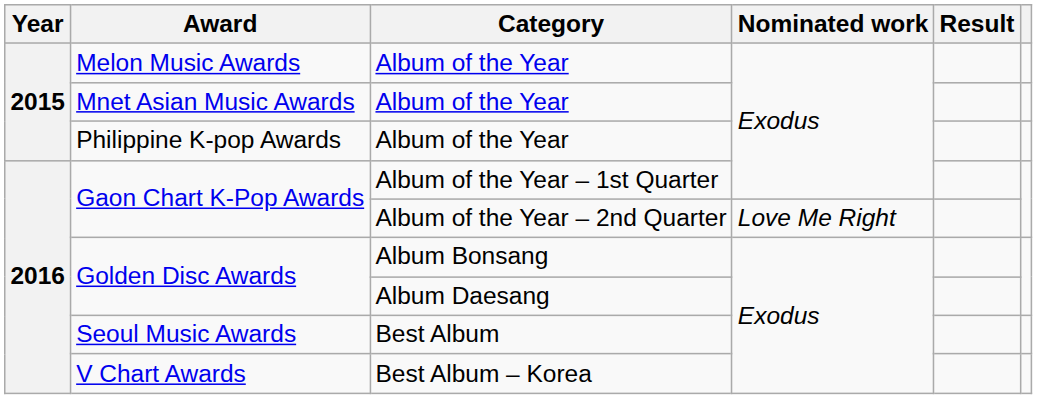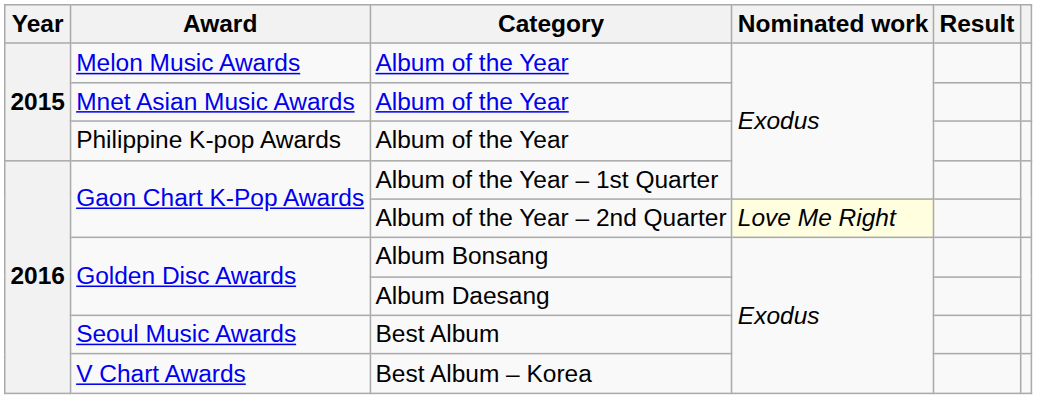(817, 218) no background -> (817, 218) lightyellow background
